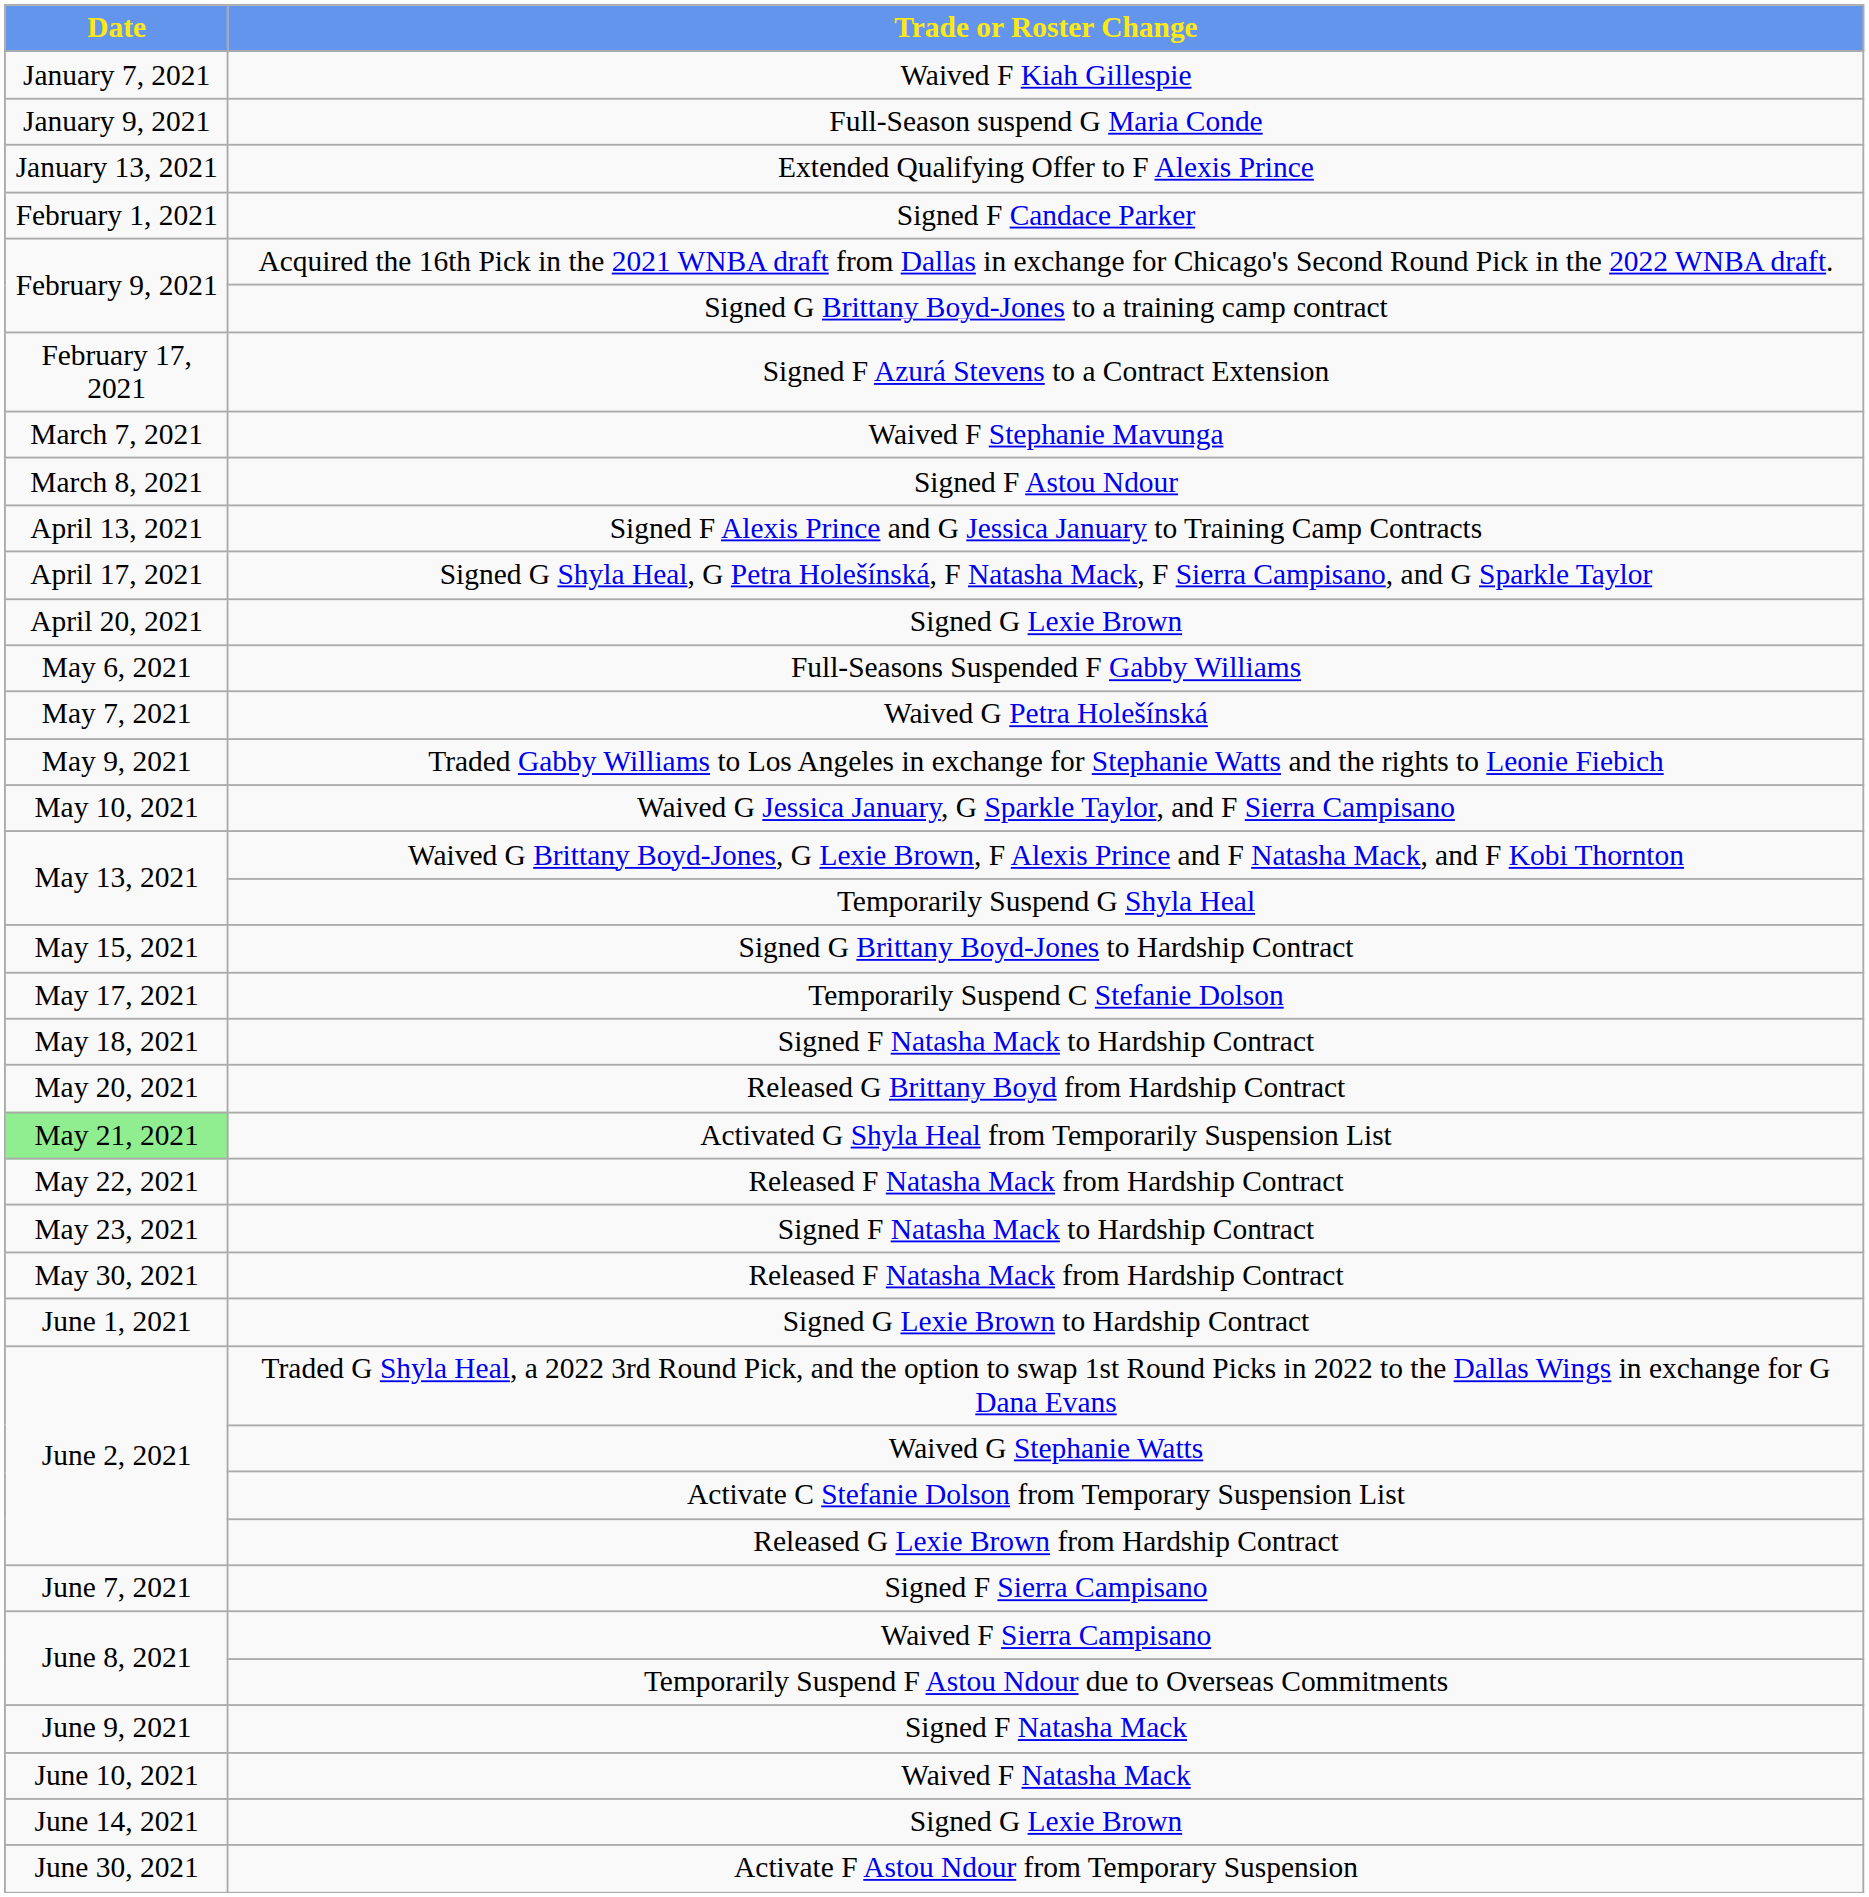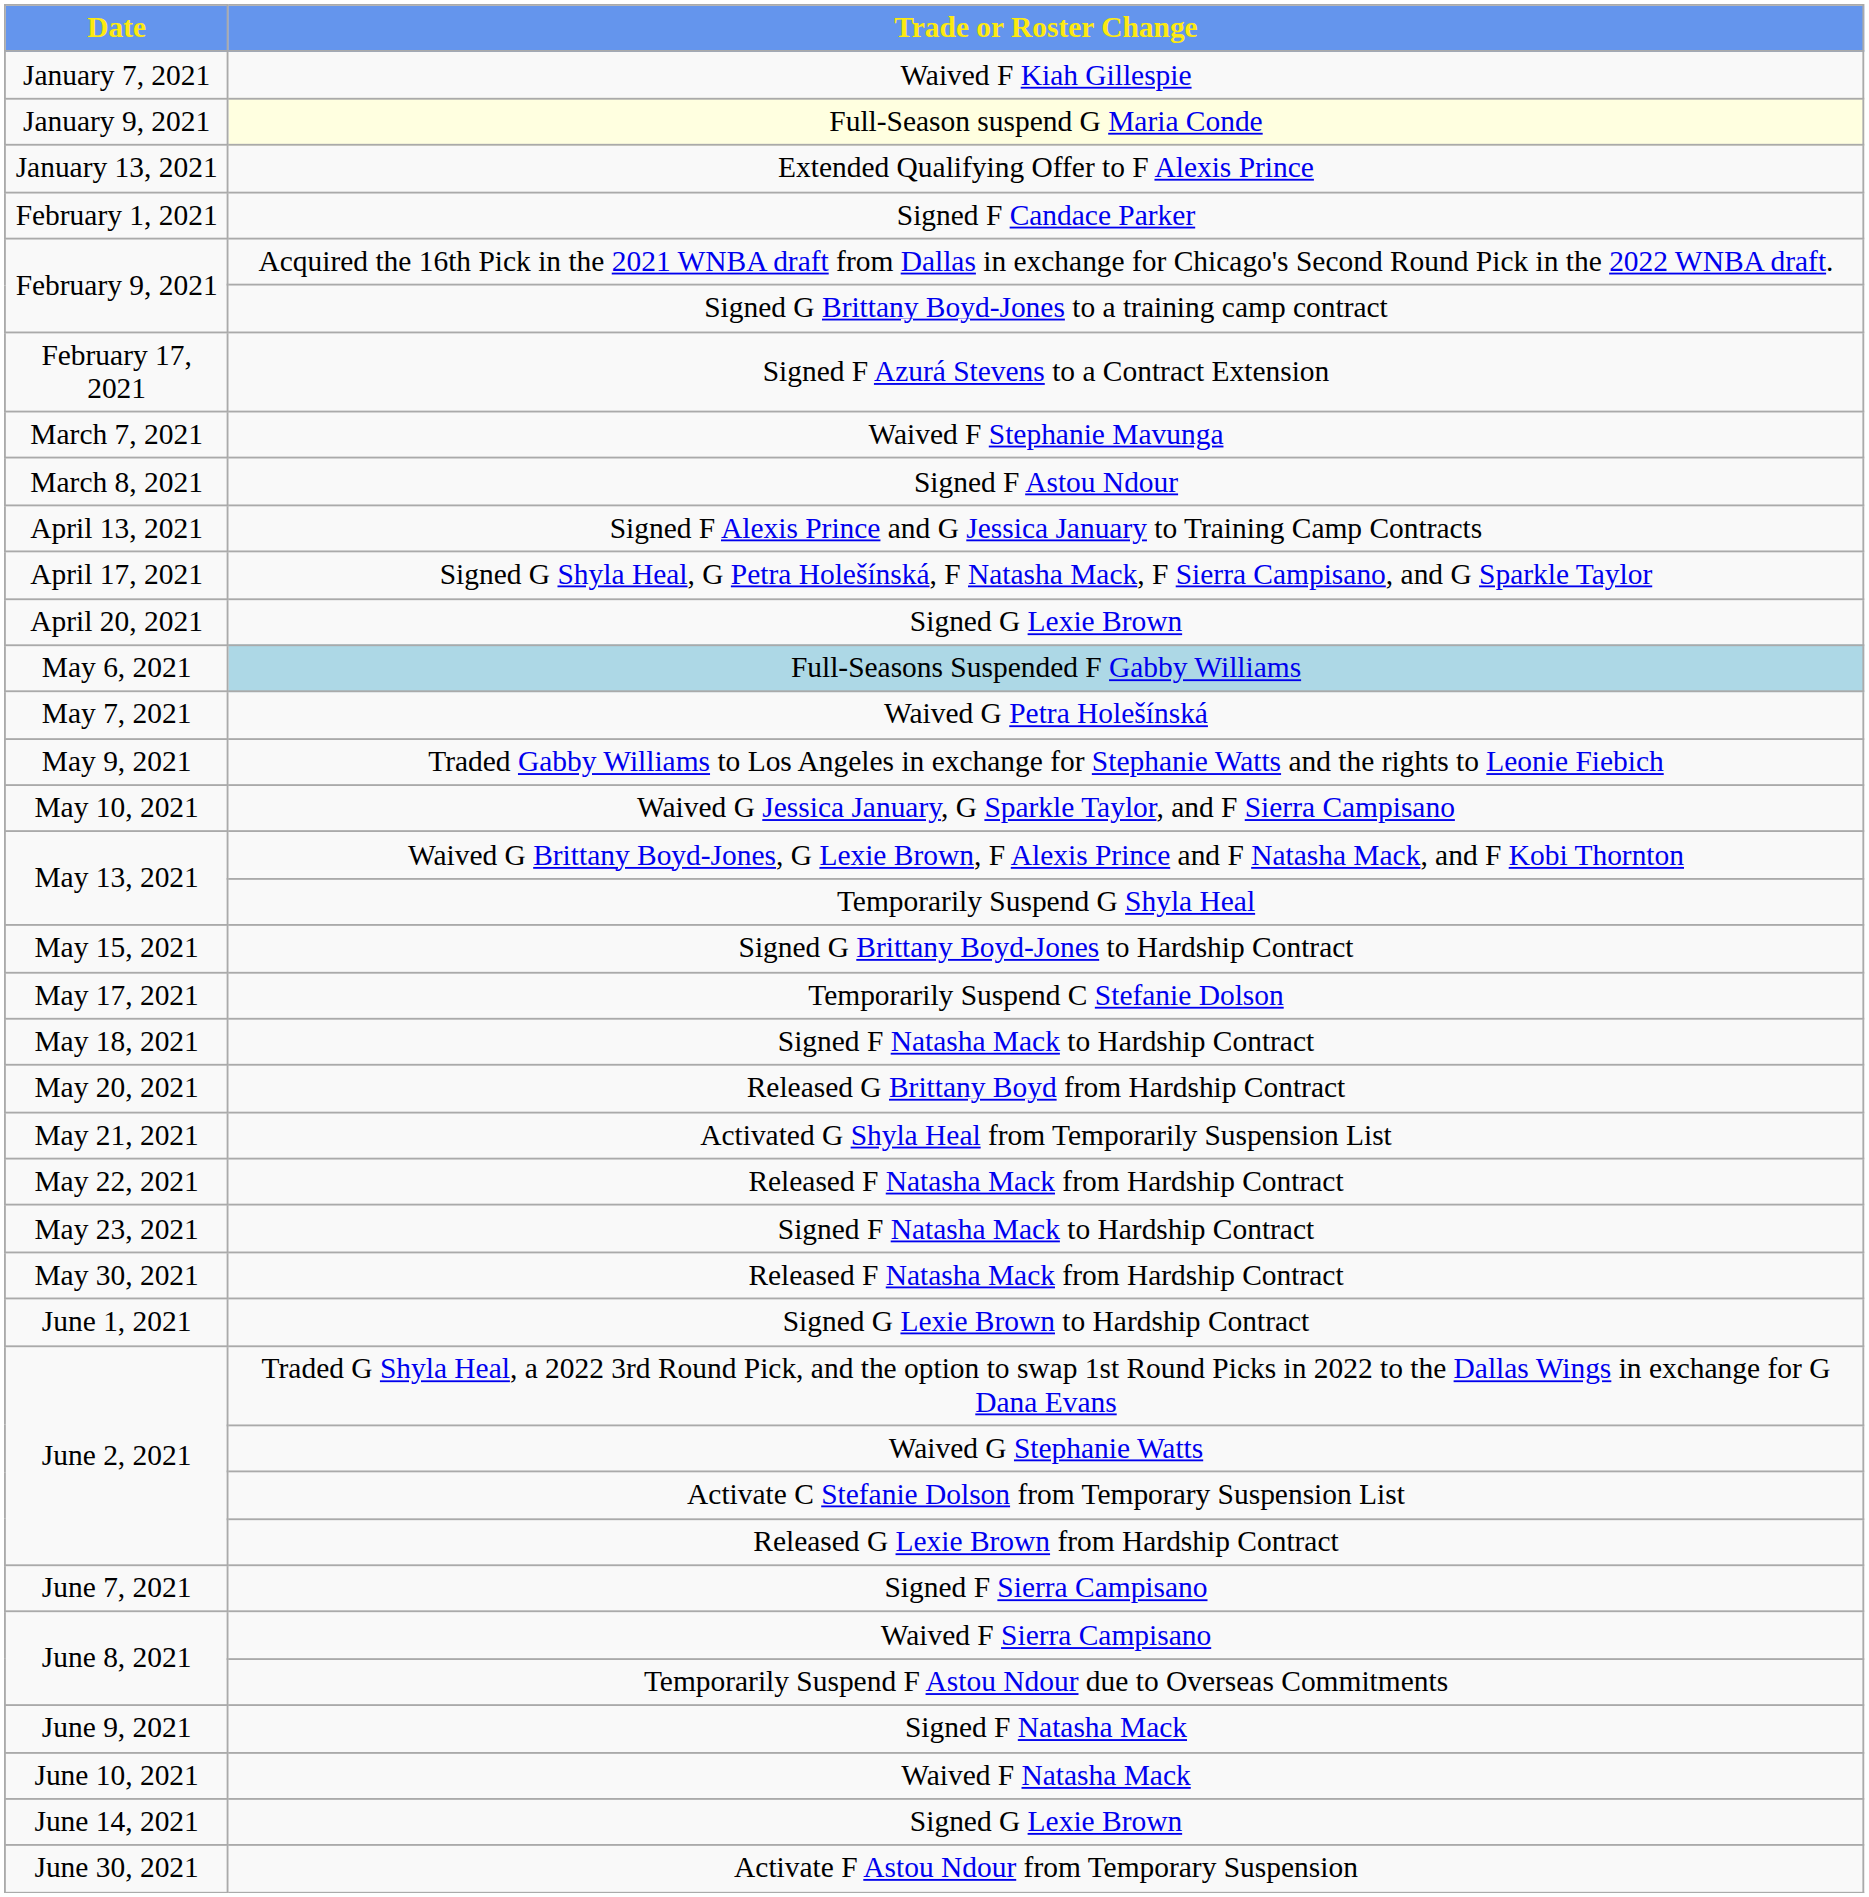(1046, 121) no background -> (1046, 121) lightyellow background
(1046, 667) no background -> (1046, 667) lightblue background
(117, 1134) lightgreen background -> (117, 1134) no background
